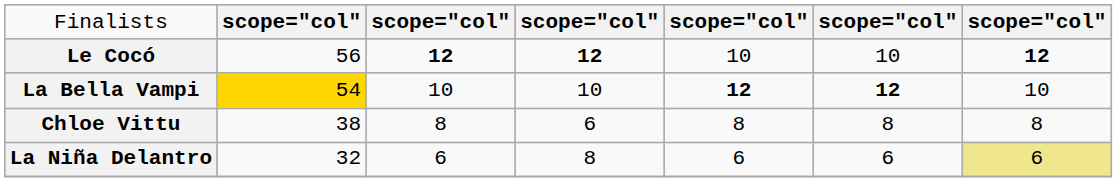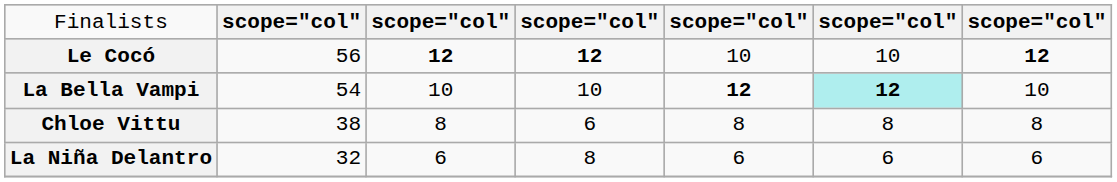(348, 91) gold background -> (348, 91) no background
(888, 91) no background -> (888, 91) paleturquoise background
(1037, 159) khaki background -> (1037, 159) no background
